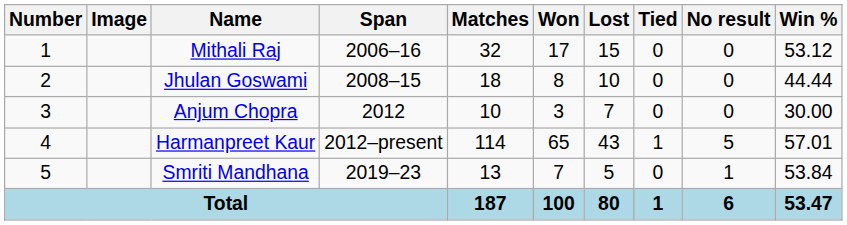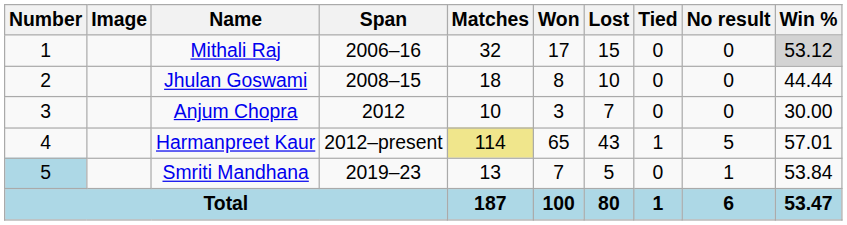(808, 50) no background -> (808, 50) lightgrey background
(490, 142) no background -> (490, 142) khaki background
(46, 173) no background -> (46, 173) lightblue background
